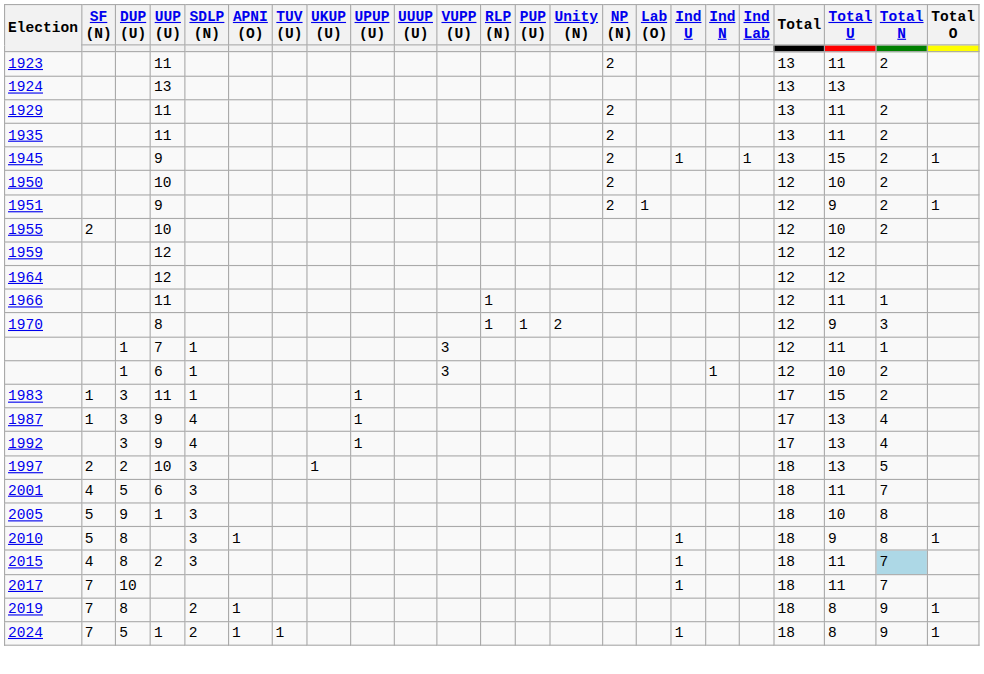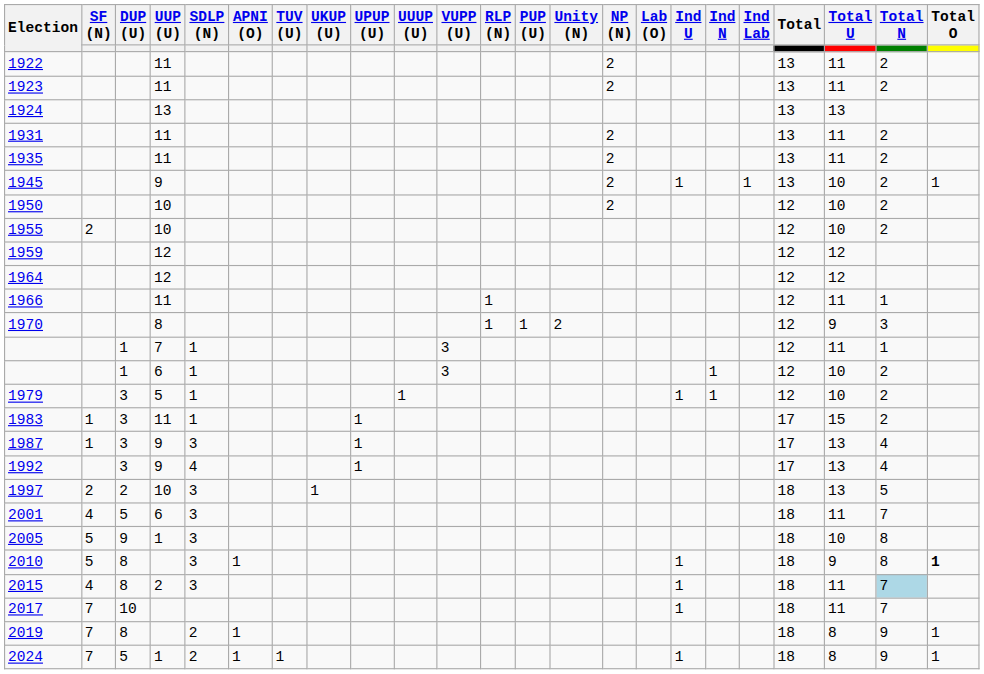+ row: (26, 64)
- row: (26, 111)
+ row: (26, 135)
(837, 159) 15 -> (837, 183) 10
- row: (26, 206)
+ row: (26, 396)
(193, 420) 4 -> (193, 444) 3
(935, 538) normal -> (935, 562) bold
